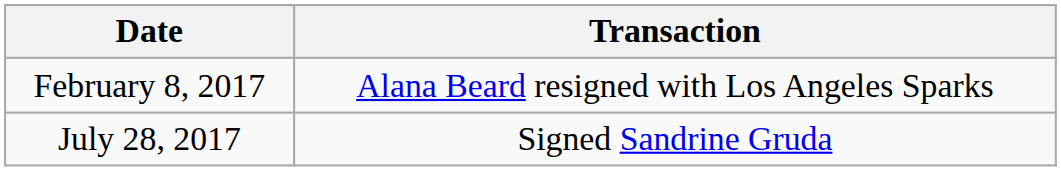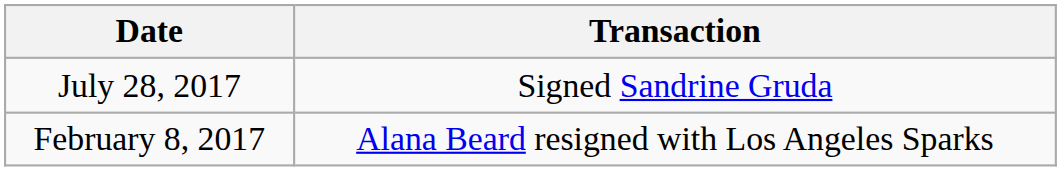rows swapped: (149, 84) <-> (149, 138)
